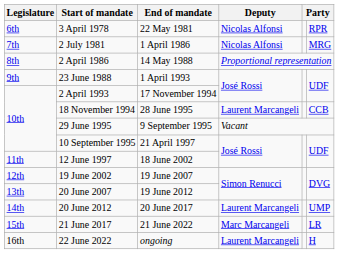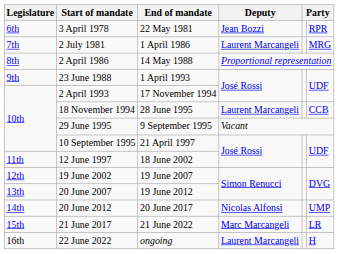(252, 29) Nicolas Alfonsi -> (242, 29) Jean Bozzi
(252, 45) Nicolas Alfonsi -> (260, 45) Laurent Marcangeli
(260, 208) Laurent Marcangeli -> (252, 208) Nicolas Alfonsi
